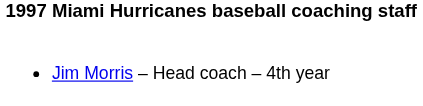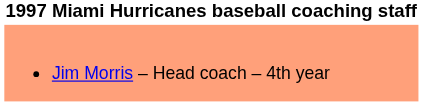(211, 73) no background -> (211, 73) lightsalmon background
